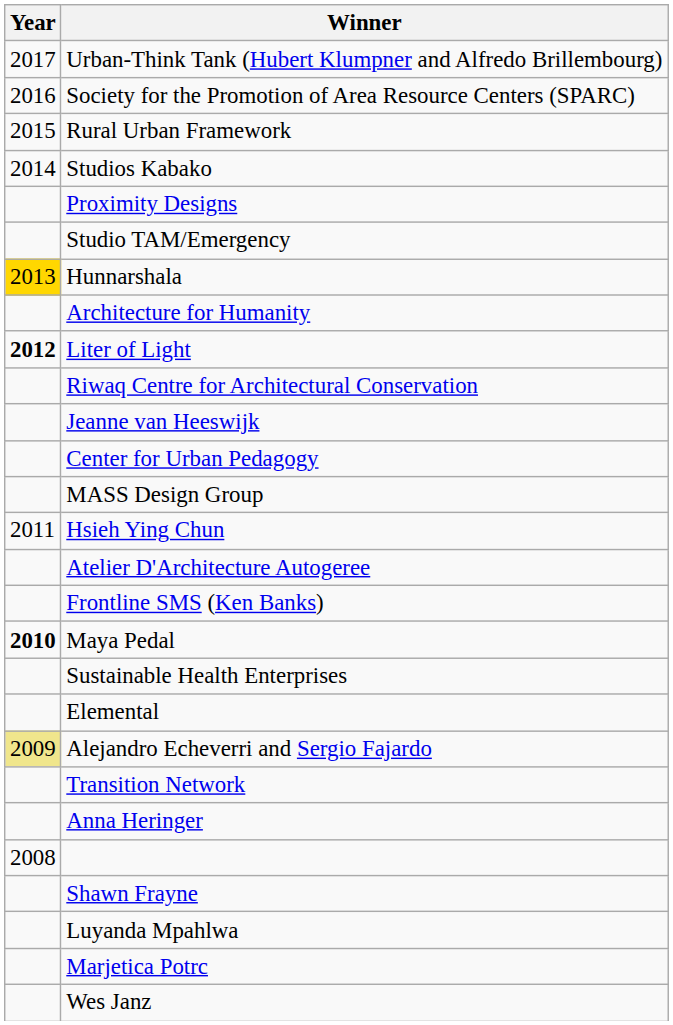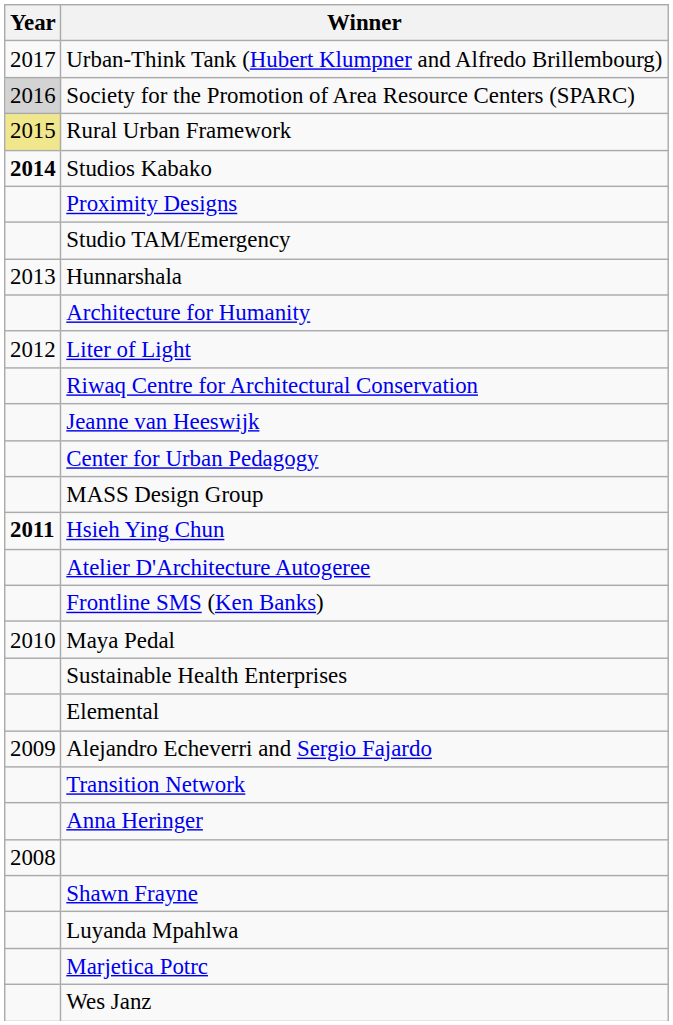(33, 95) no background -> (33, 95) lightgrey background
(33, 131) no background -> (33, 131) khaki background
(33, 167) normal -> (33, 167) bold
(33, 276) gold background -> (33, 276) no background
(33, 349) bold -> (33, 349) normal
(32, 530) normal -> (32, 530) bold
(33, 639) bold -> (33, 639) normal
(33, 748) khaki background -> (33, 748) no background
